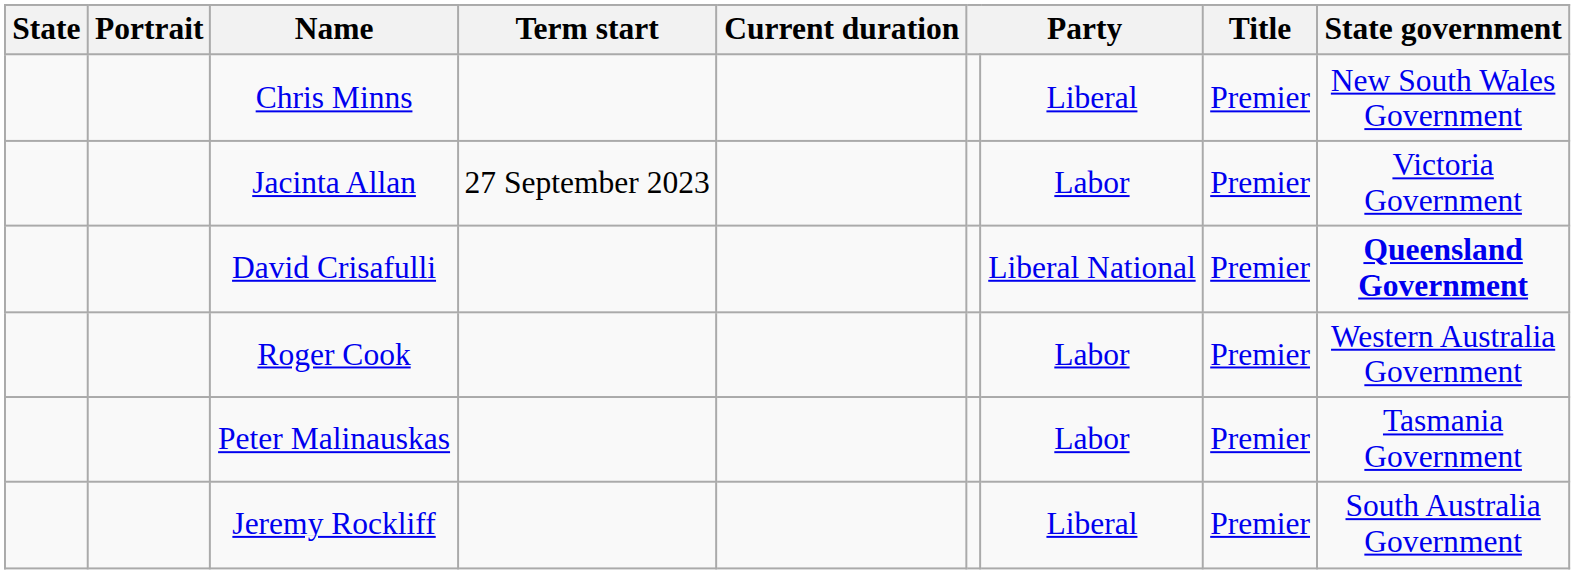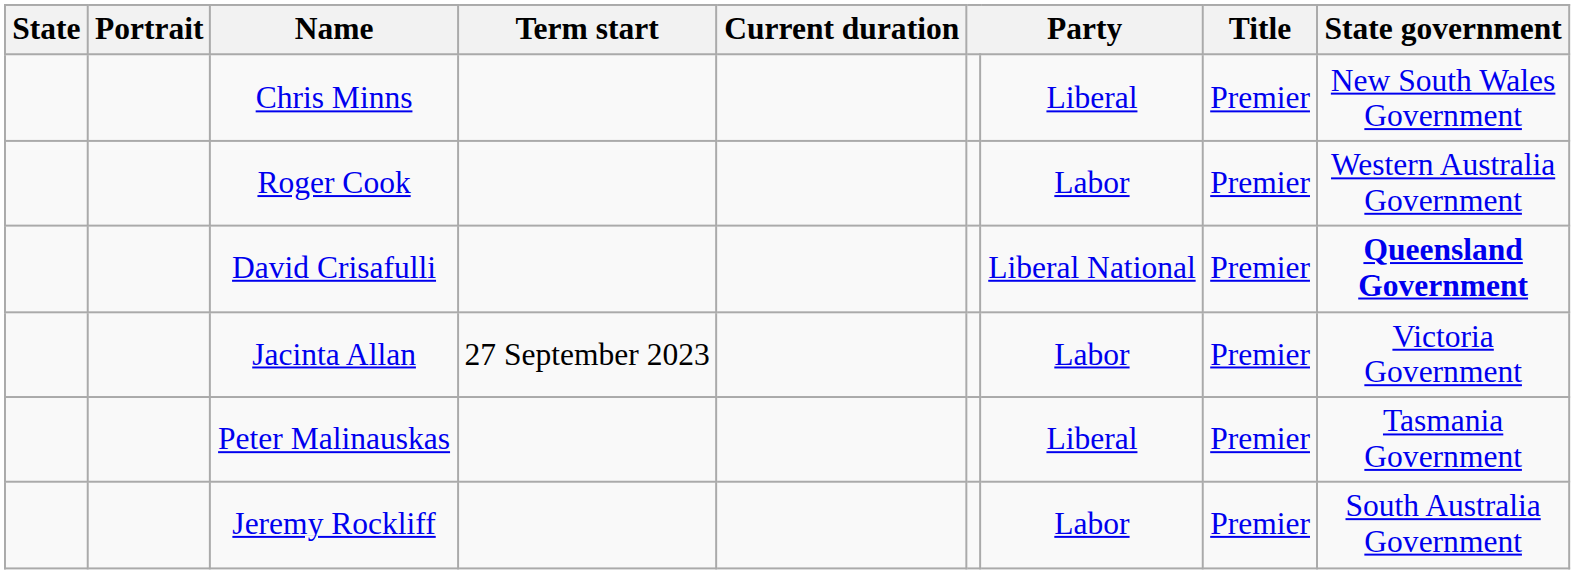rows swapped: (334, 182) <-> (334, 353)
(1092, 439) Labor -> (1092, 439) Liberal
(1092, 524) Liberal -> (1092, 524) Labor
